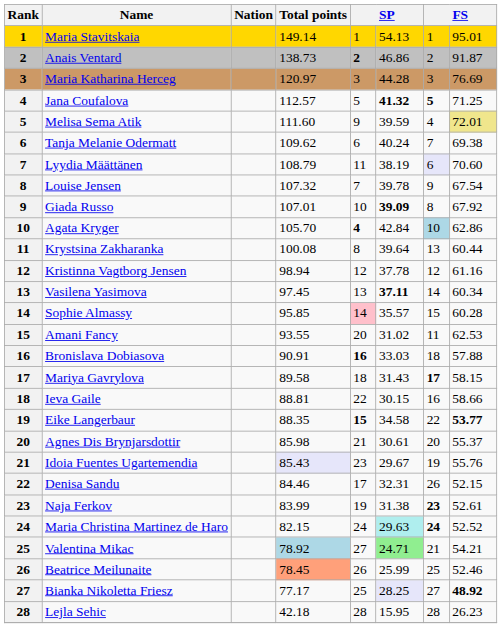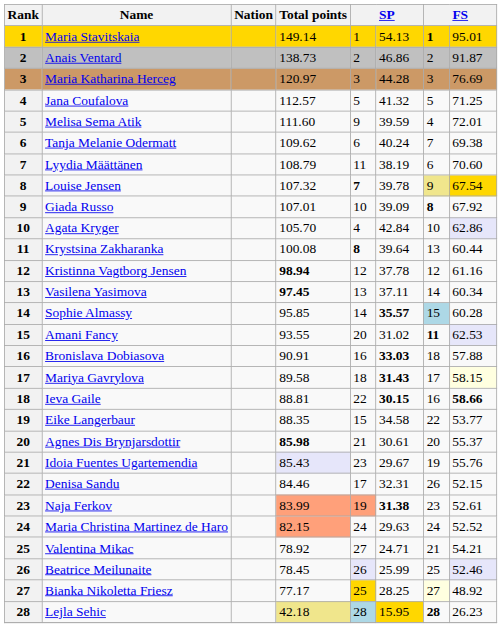(430, 36) normal -> (430, 36) bold
(357, 57) bold -> (357, 57) normal
(394, 100) bold -> (394, 100) normal
(430, 100) bold -> (430, 100) normal
(467, 121) khaki background -> (467, 121) no background
(430, 164) lavender background -> (430, 164) no background
(357, 185) normal -> (357, 185) bold
(430, 185) no background -> (430, 185) khaki background
(467, 185) no background -> (467, 185) gold background
(394, 206) bold -> (394, 206) normal
(430, 206) normal -> (430, 206) bold
(357, 228) bold -> (357, 228) normal
(433, 228) lightblue background -> (433, 228) no background
(467, 228) no background -> (467, 228) lavender background
(357, 249) normal -> (357, 249) bold
(294, 270) normal -> (294, 270) bold
(294, 292) normal -> (294, 292) bold
(394, 292) bold -> (394, 292) normal
(360, 313) pink background -> (360, 313) no background
(394, 313) normal -> (394, 313) bold
(433, 313) no background -> (433, 313) lightblue background
(433, 334) normal -> (433, 334) bold
(467, 334) no background -> (467, 334) lavender background
(360, 356) bold -> (360, 356) normal
(394, 356) normal -> (394, 356) bold
(394, 377) normal -> (394, 377) bold
(433, 377) bold -> (433, 377) normal
(467, 377) no background -> (467, 377) lightyellow background
(394, 398) normal -> (394, 398) bold
(467, 398) normal -> (467, 398) bold
(360, 420) bold -> (360, 420) normal
(467, 420) bold -> (467, 420) normal
(294, 441) normal -> (294, 441) bold
(294, 505) no background -> (294, 505) lightsalmon background
(360, 505) no background -> (360, 505) lightsalmon background
(394, 505) normal -> (394, 505) bold
(433, 505) bold -> (433, 505) normal
(294, 526) no background -> (294, 526) lightsalmon background
(394, 526) paleturquoise background -> (394, 526) no background
(433, 526) bold -> (433, 526) normal
(294, 548) lightblue background -> (294, 548) no background
(394, 548) lightgreen background -> (394, 548) no background
(294, 569) lightsalmon background -> (294, 569) no background
(360, 569) no background -> (360, 569) lavender background
(467, 569) no background -> (467, 569) lavender background
(360, 590) no background -> (360, 590) gold background
(394, 590) lavender background -> (394, 590) no background
(433, 590) no background -> (433, 590) lightyellow background
(467, 590) bold -> (467, 590) normal
(294, 611) no background -> (294, 611) khaki background
(360, 611) no background -> (360, 611) lightblue background
(394, 611) no background -> (394, 611) gold background
(433, 611) normal -> (433, 611) bold
